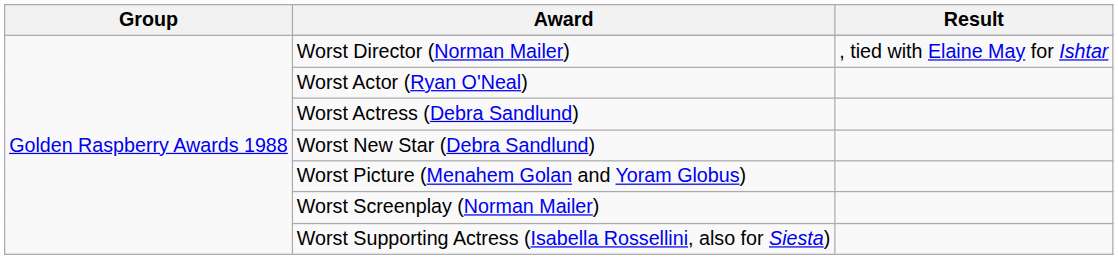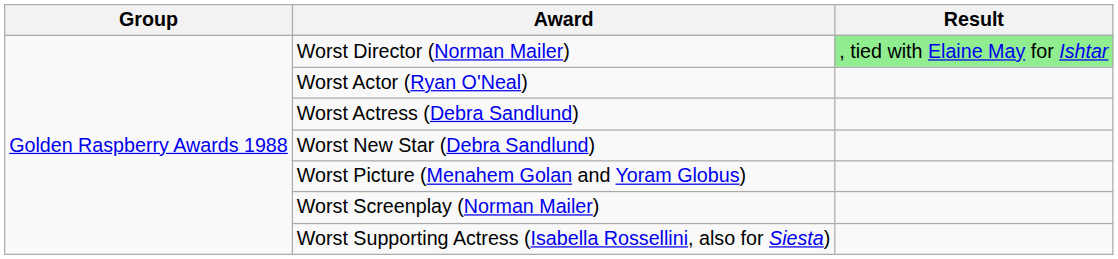(974, 51) no background -> (974, 51) lightgreen background
